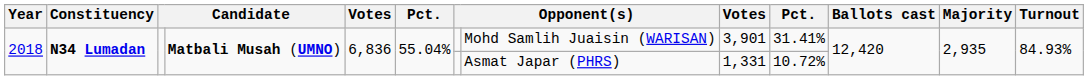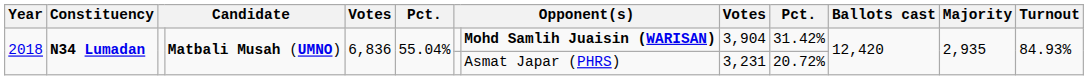(590, 40) normal -> (590, 40) bold
(744, 40) 3,901 -> (744, 40) 3,904
(799, 40) 31.41% -> (799, 40) 31.42%
(744, 63) 1,331 -> (744, 63) 3,231
(799, 63) 10.72% -> (799, 63) 20.72%
